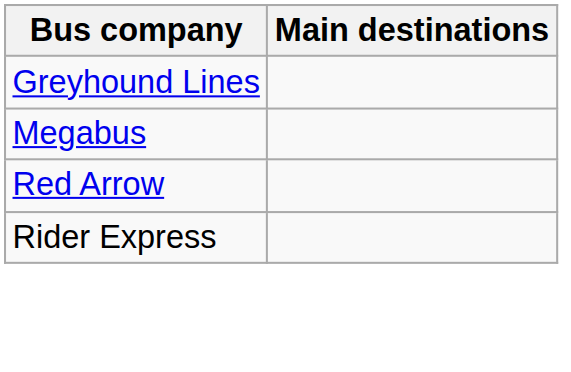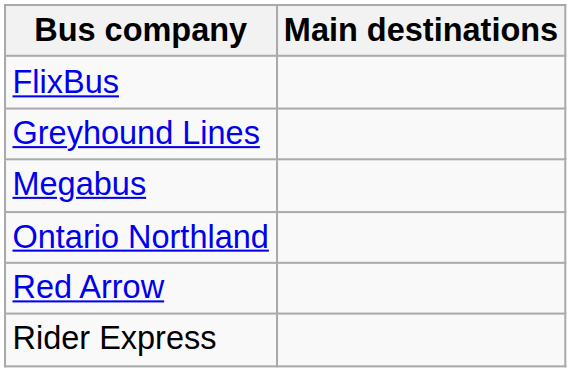+ row: (66, 81)
+ row: (141, 236)
